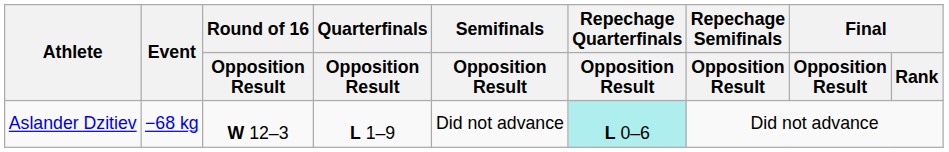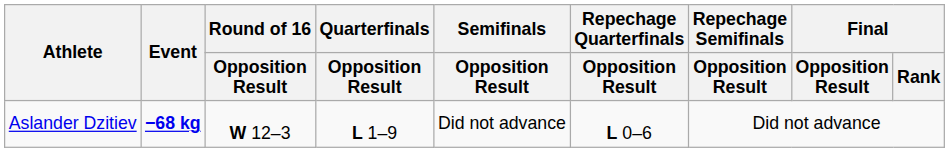(172, 124) normal -> (173, 124) bold
(627, 134) paleturquoise background -> (629, 134) no background
